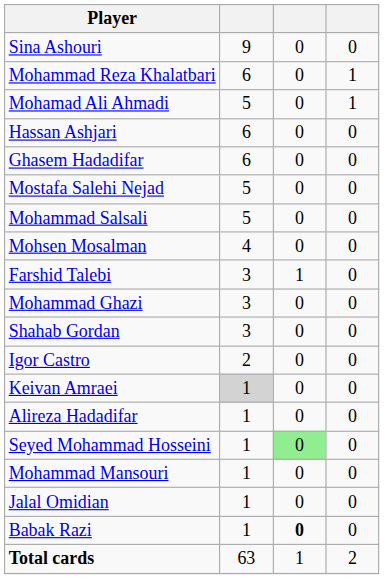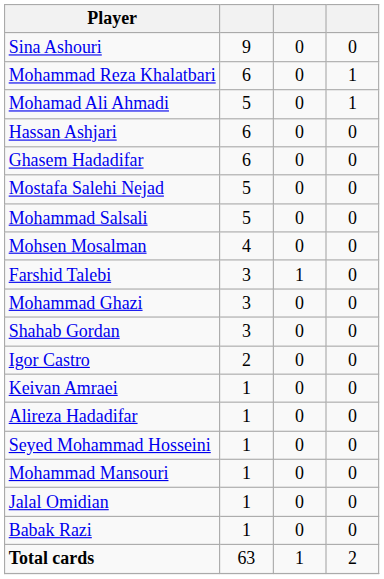(246, 388) lightgrey background -> (246, 388) no background
(299, 445) lightgreen background -> (299, 445) no background
(299, 530) bold -> (299, 530) normal
